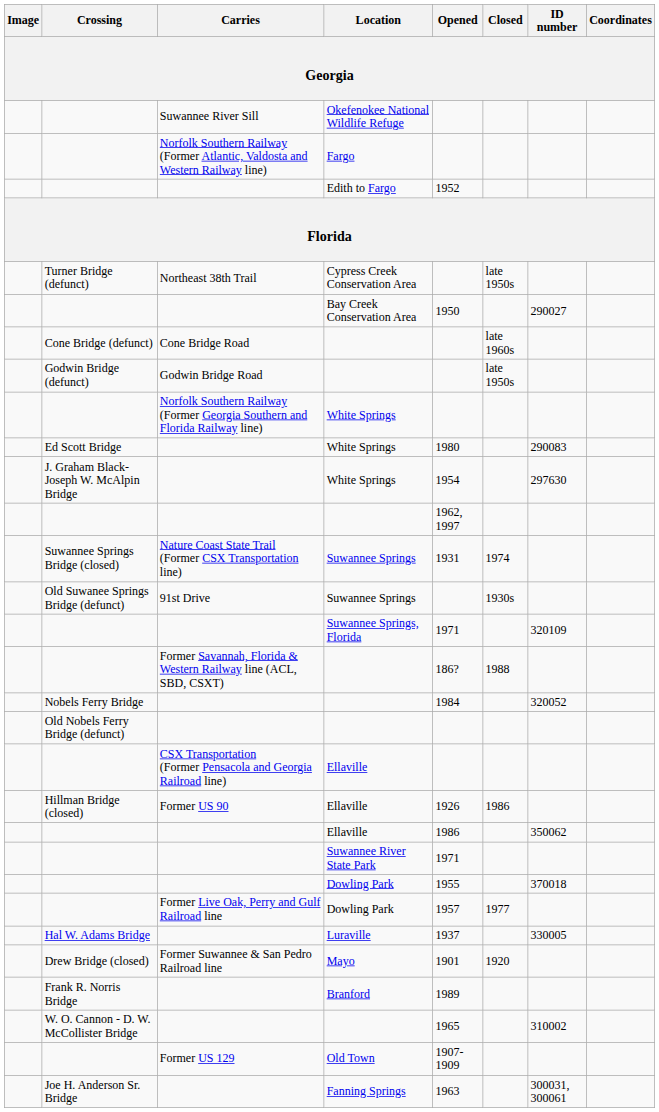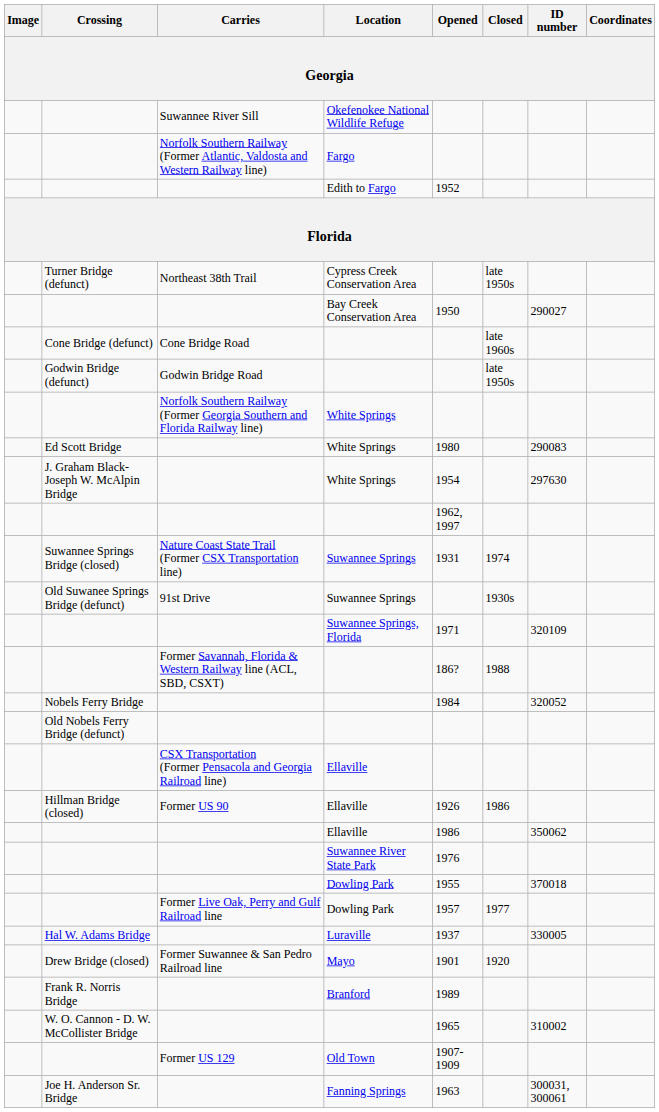(447, 858) 1971 -> (447, 858) 1976
